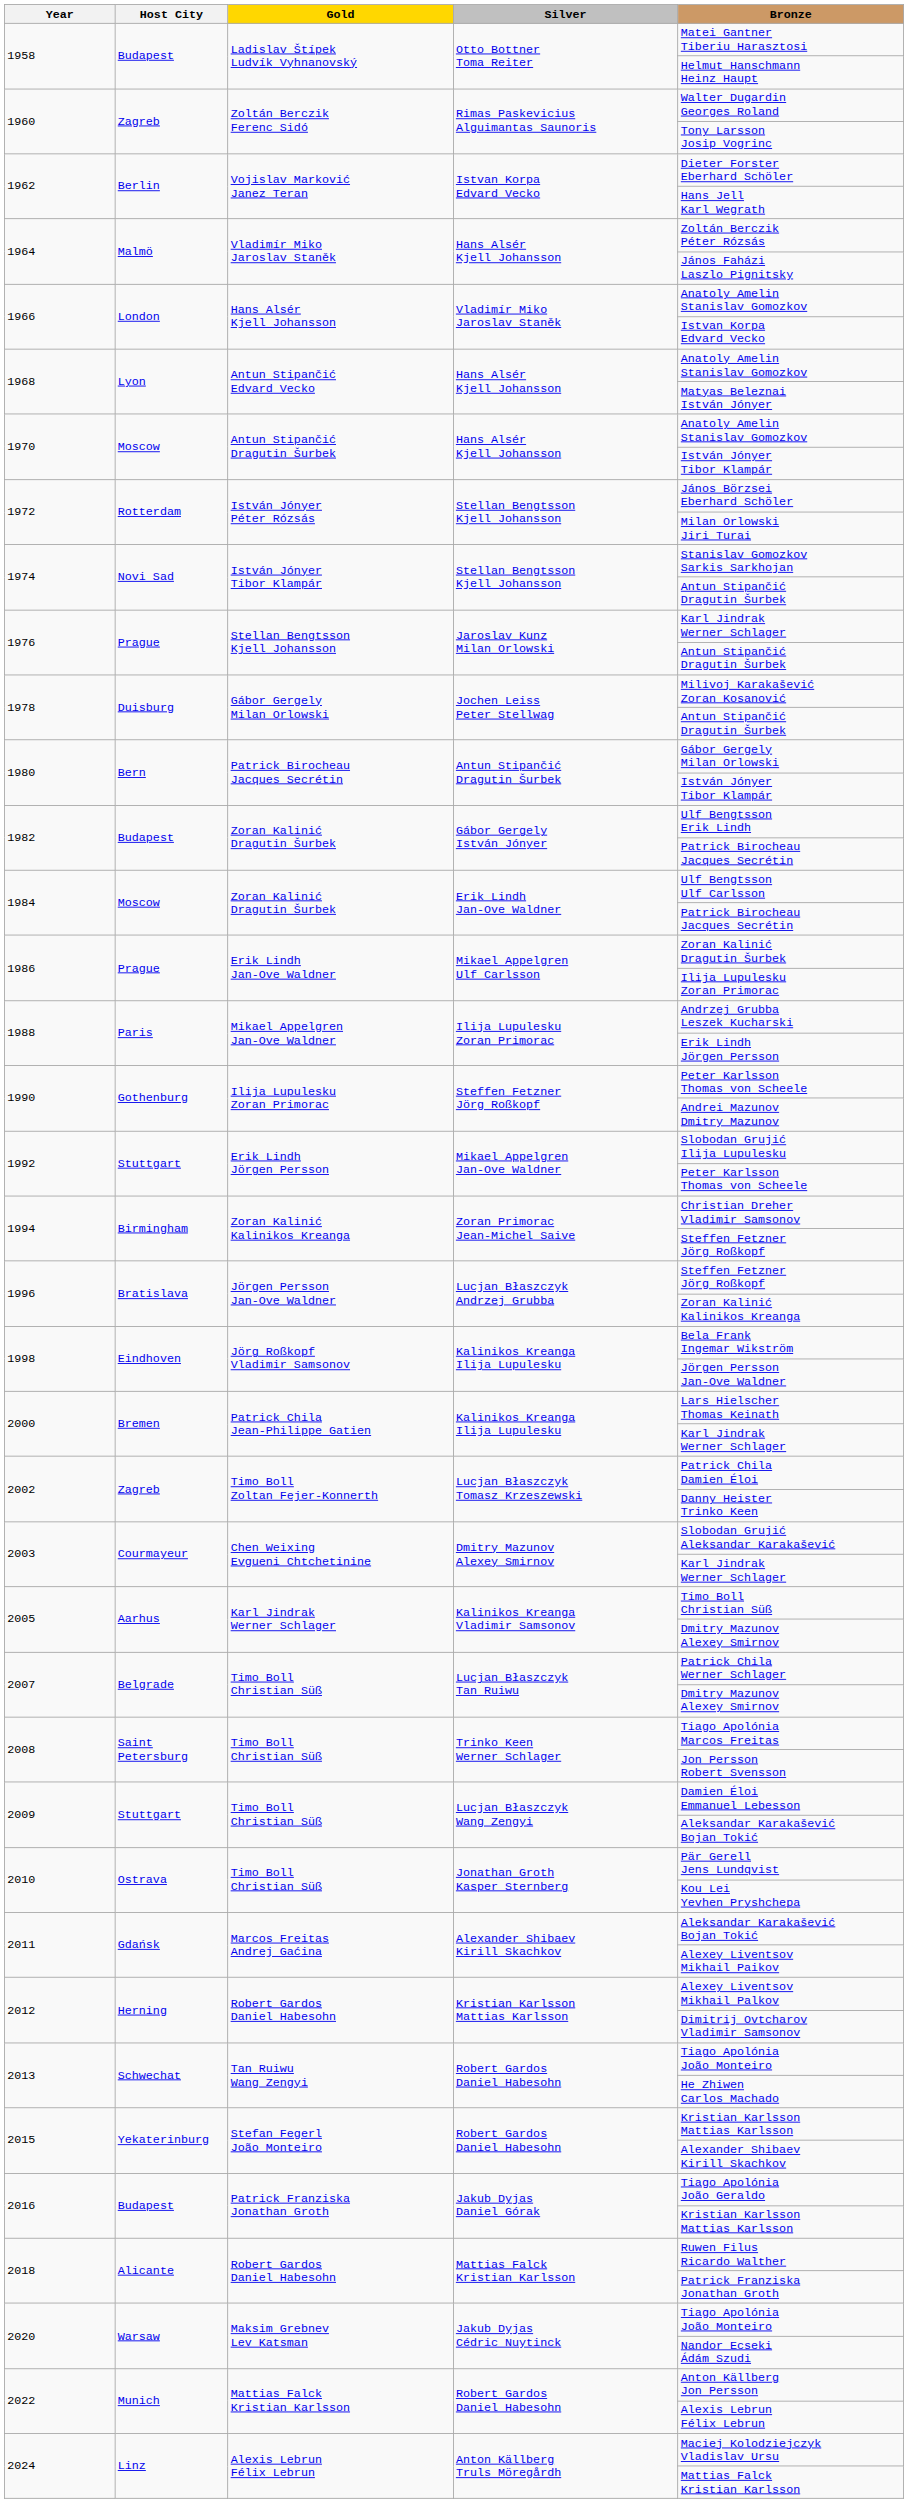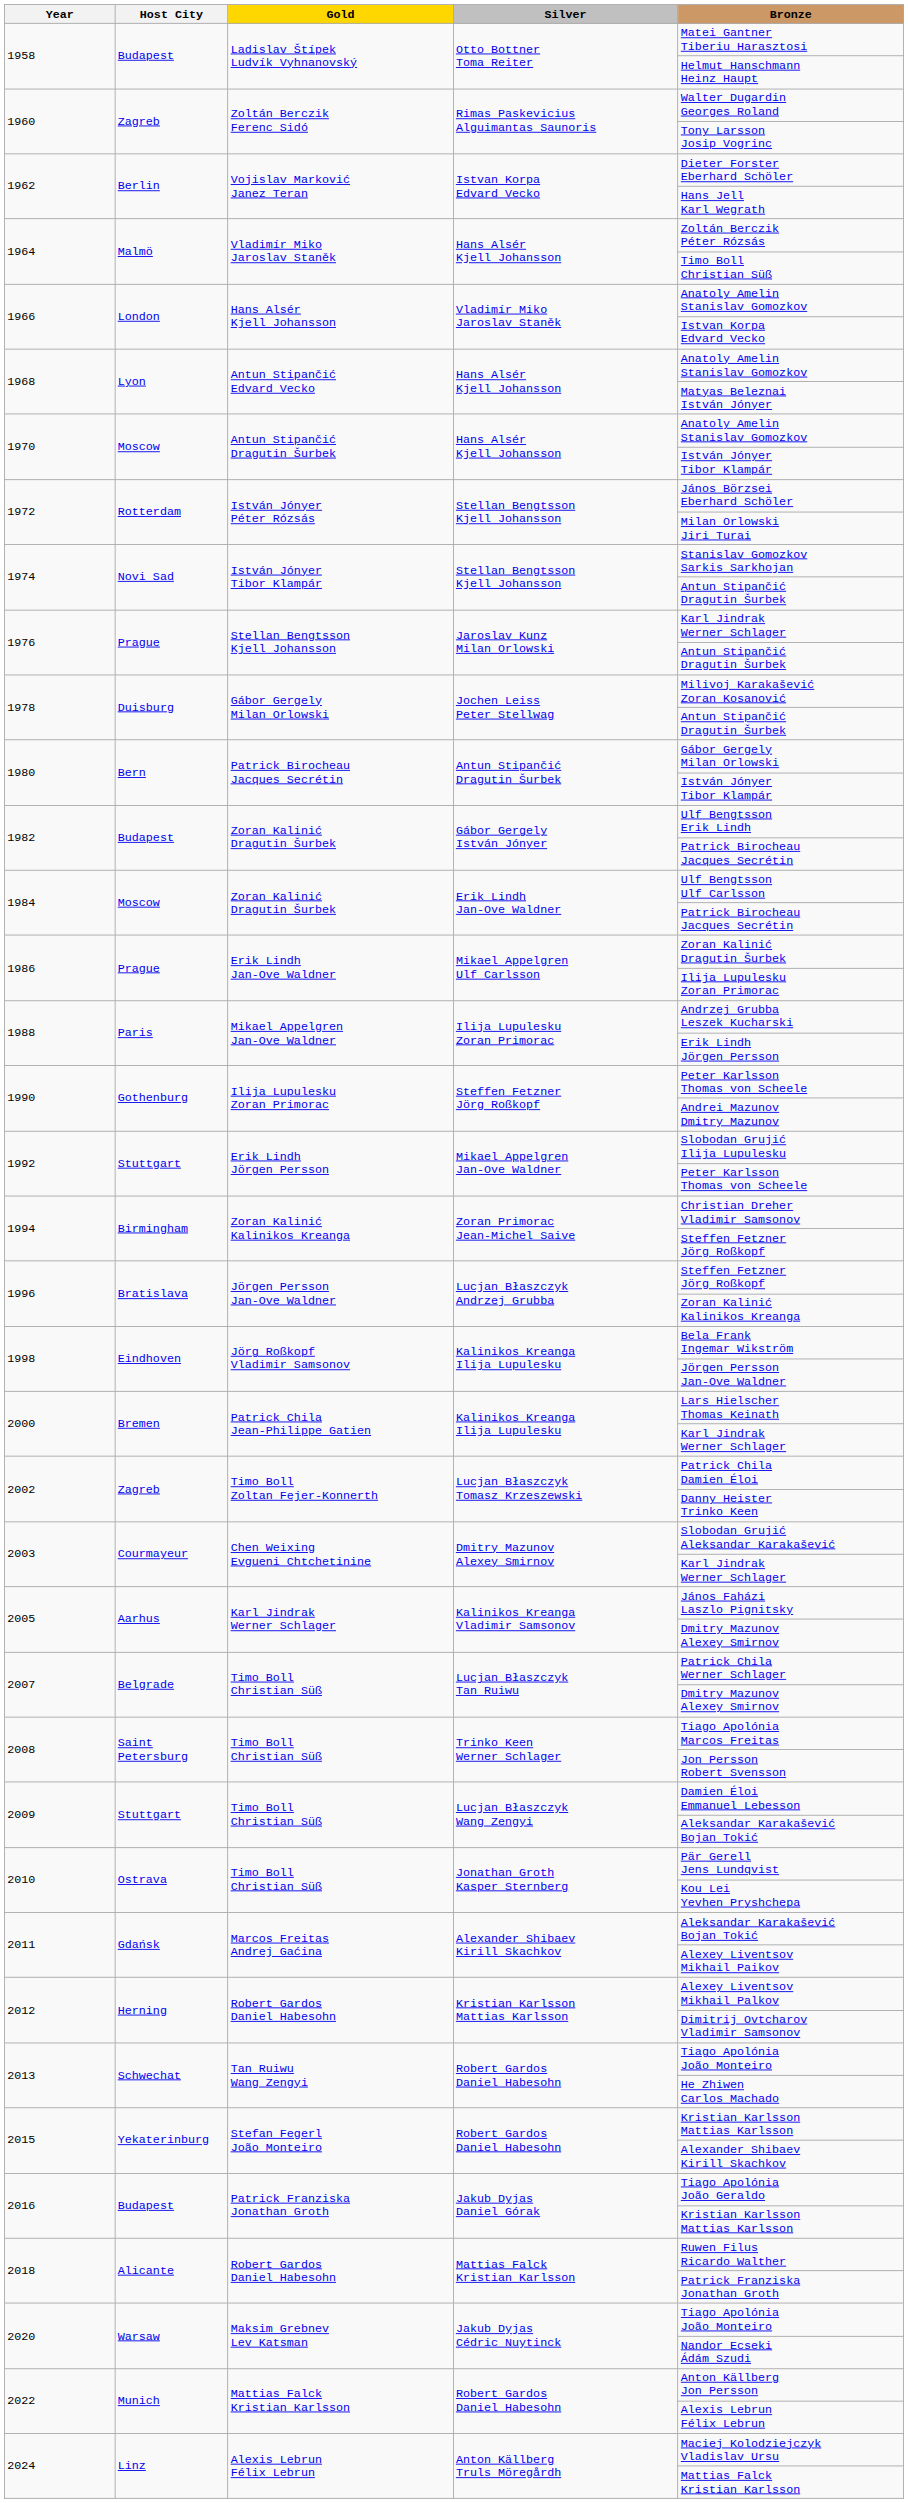(737, 268) János Faházi Laszlo Pignitsky -> (726, 268) Timo Boll Christian Süß
(726, 1603) Timo Boll Christian Süß -> (737, 1603) János Faházi Laszlo Pignitsky
